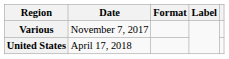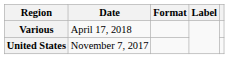(110, 29) November 7, 2017 -> (101, 29) April 17, 2018
(101, 45) April 17, 2018 -> (110, 45) November 7, 2017
